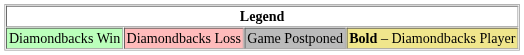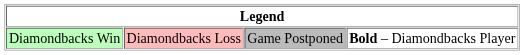(432, 38) khaki background -> (432, 38) no background
